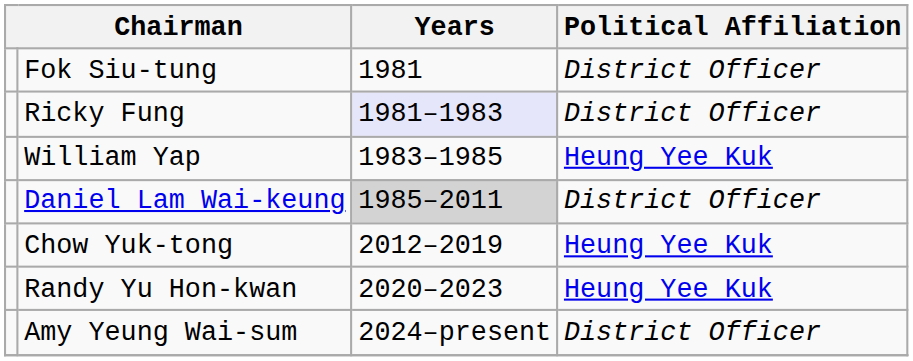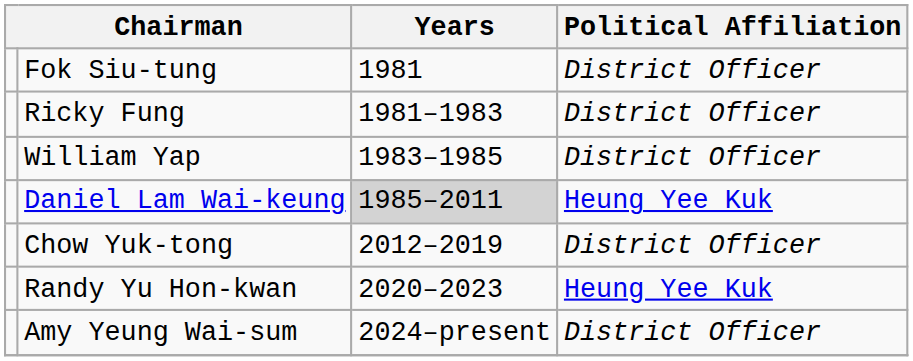(431, 114) lavender background -> (431, 114) no background
(668, 158) Heung Yee Kuk -> (693, 158) District Officer
(693, 201) District Officer -> (668, 201) Heung Yee Kuk
(668, 245) Heung Yee Kuk -> (693, 245) District Officer
